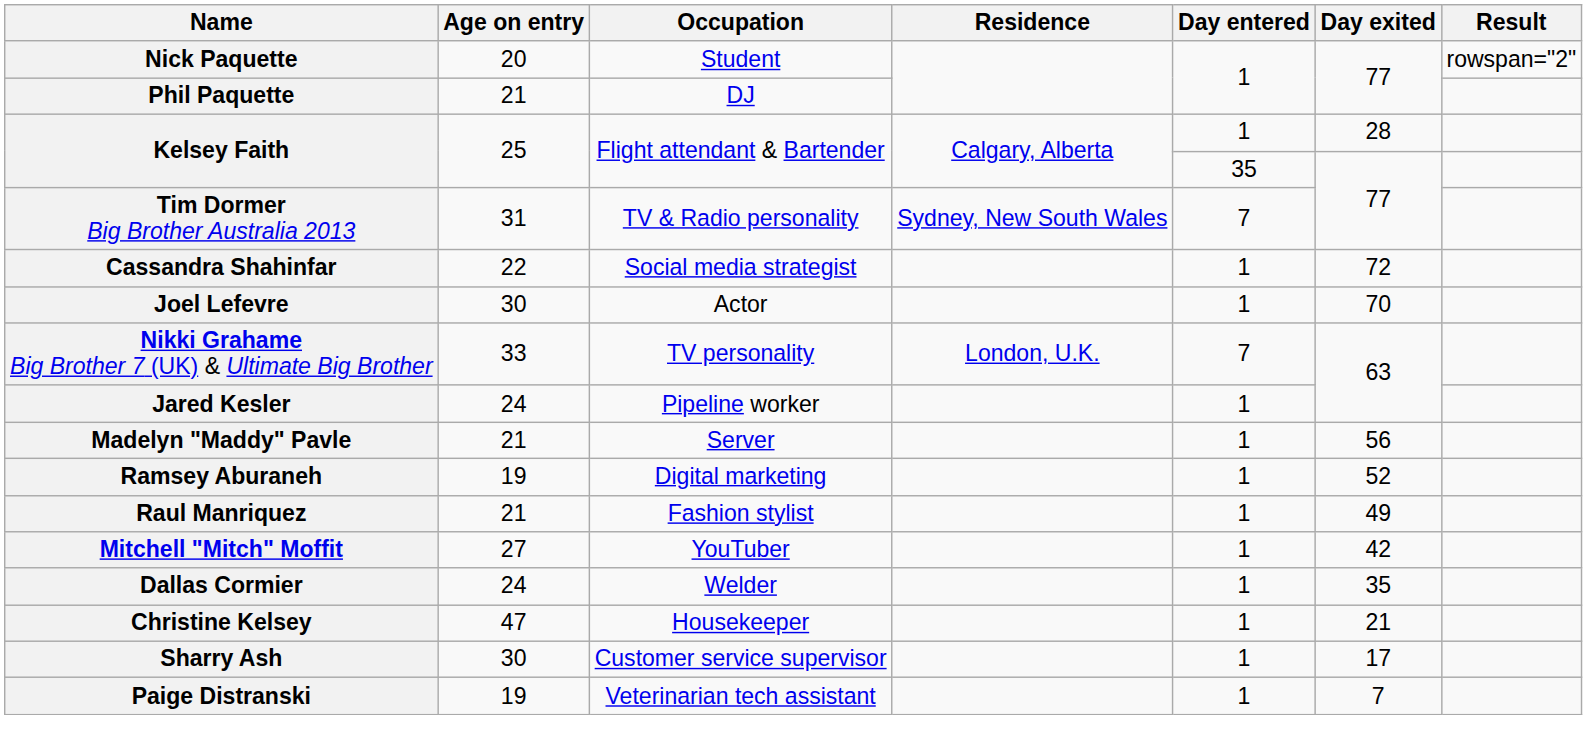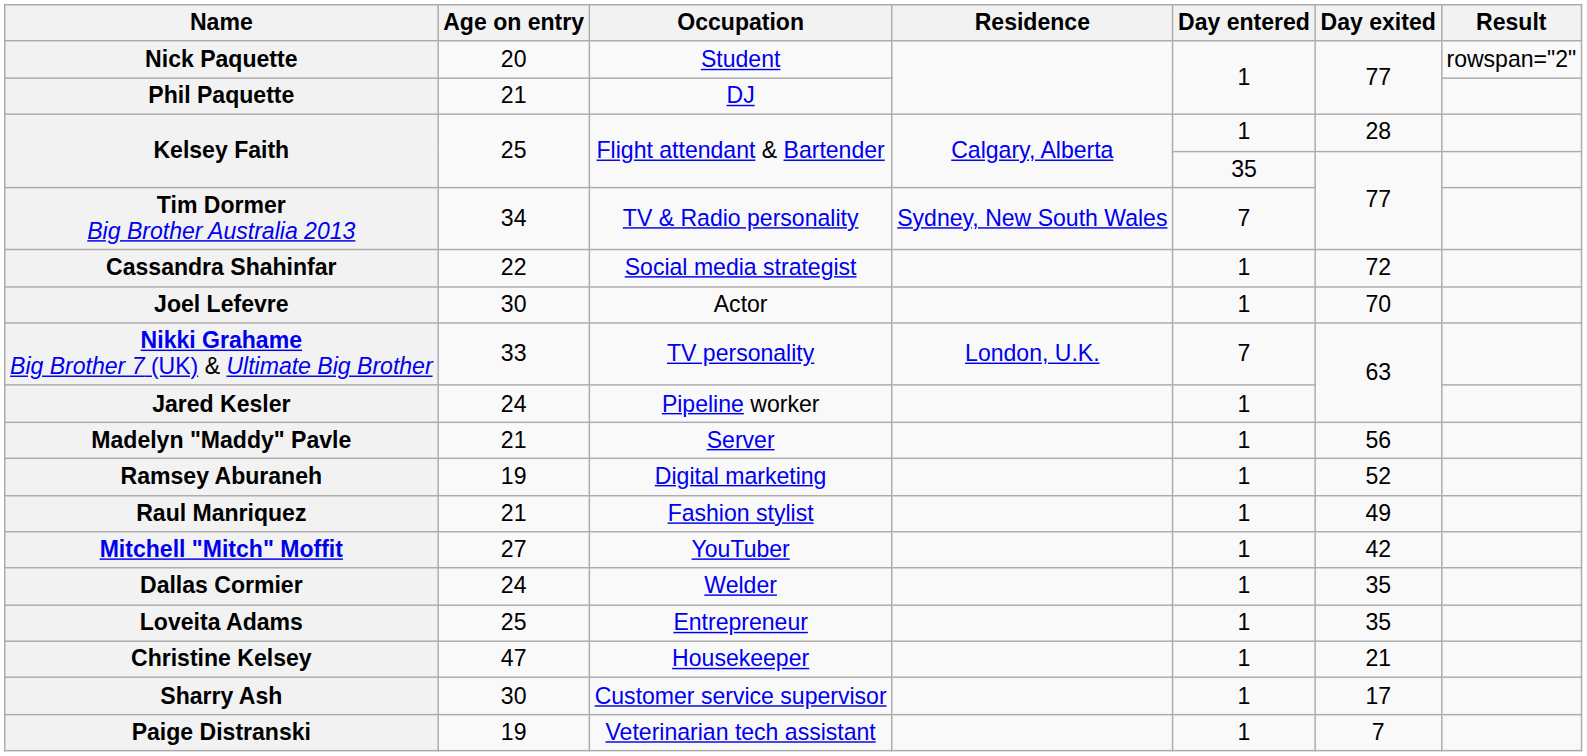(514, 218) 31 -> (514, 218) 34
+ row: (221, 622)
